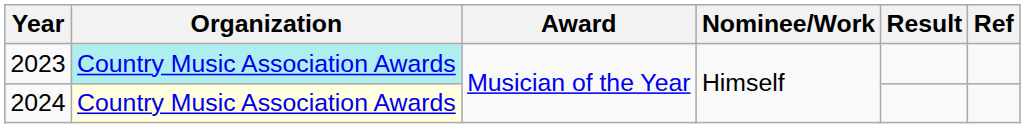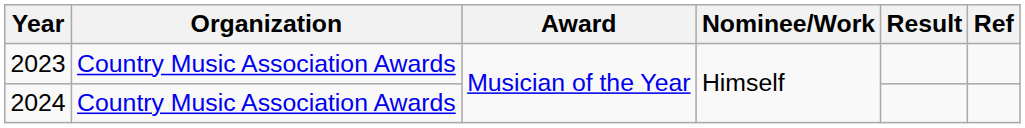(266, 63) paleturquoise background -> (266, 63) no background
(266, 102) lightyellow background -> (266, 102) no background
